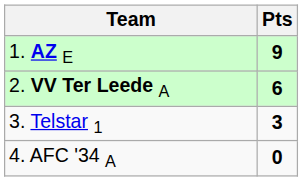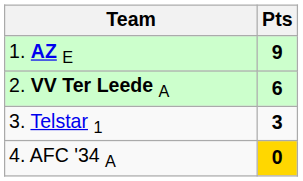(277, 157) no background -> (277, 157) gold background
